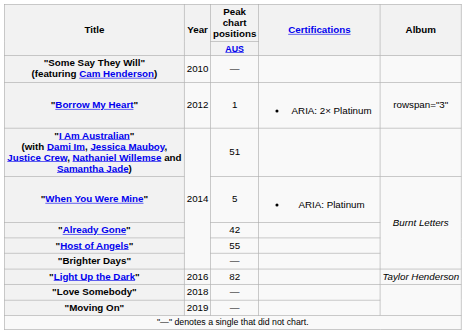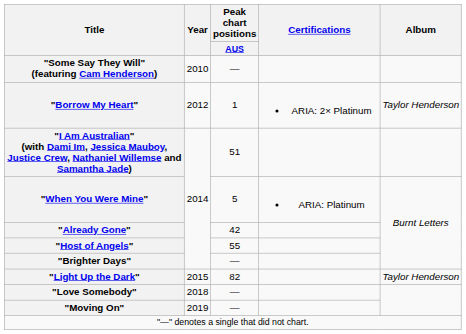(421, 105) rowspan="3" -> (421, 105) Taylor Henderson
(198, 276) 2016 -> (198, 276) 2015
